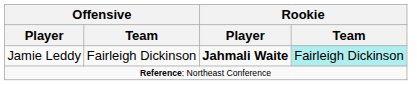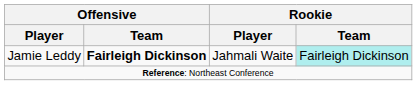(142, 55) normal -> (147, 55) bold
(245, 55) bold -> (253, 55) normal
